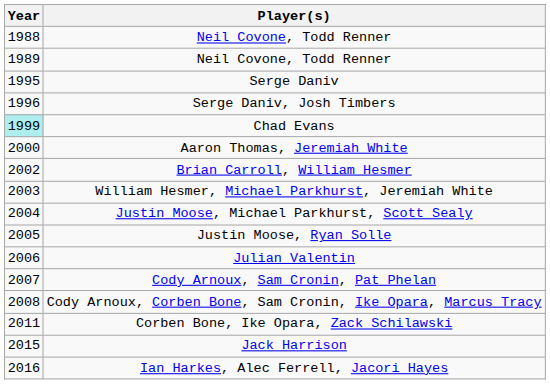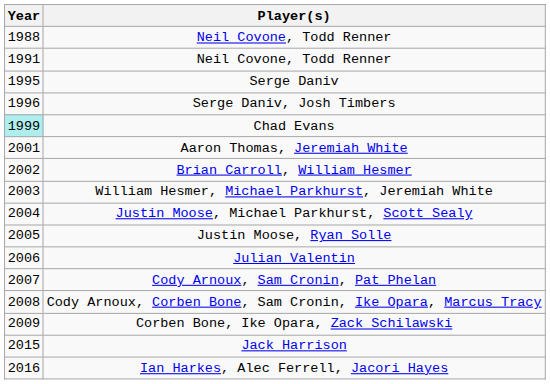(24, 60) 1989 -> (24, 60) 1991
(24, 148) 2000 -> (24, 148) 2001
(24, 324) 2011 -> (24, 324) 2009
